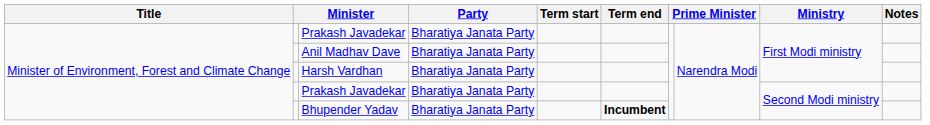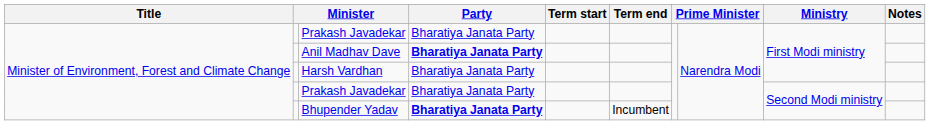(473, 52) normal -> (477, 52) bold
(473, 110) normal -> (477, 110) bold
(635, 110) bold -> (641, 110) normal
